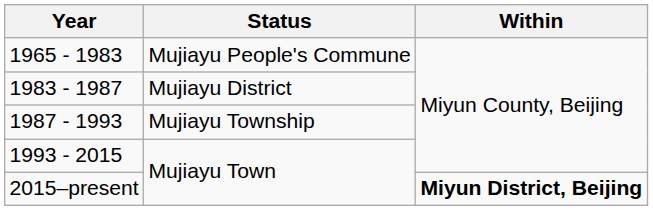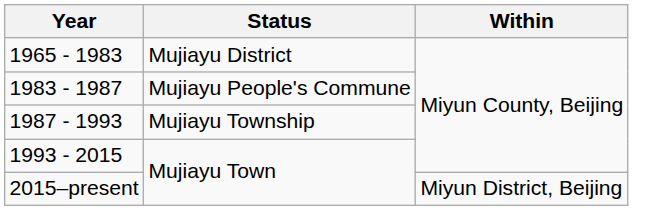(280, 54) Mujiayu People's Commune -> (220, 54) Mujiayu District
(220, 88) Mujiayu District -> (280, 88) Mujiayu People's Commune
(531, 188) bold -> (521, 188) normal
